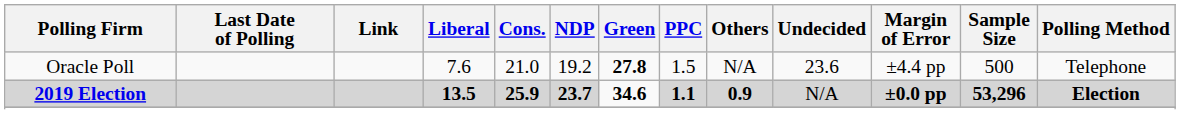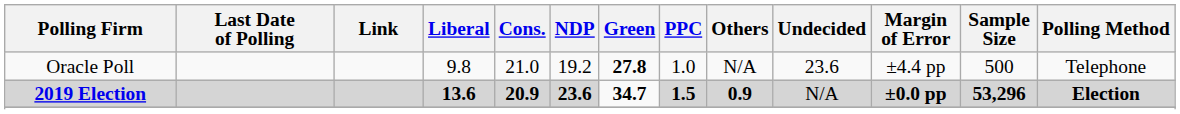(459, 66) 7.6 -> (459, 66) 9.8
(683, 66) 1.5 -> (683, 66) 1.0
(459, 94) 13.5 -> (459, 94) 13.6
(522, 94) 25.9 -> (522, 94) 20.9
(575, 94) 23.7 -> (575, 94) 23.6
(630, 94) 34.6 -> (630, 94) 34.7
(683, 94) 1.1 -> (683, 94) 1.5
